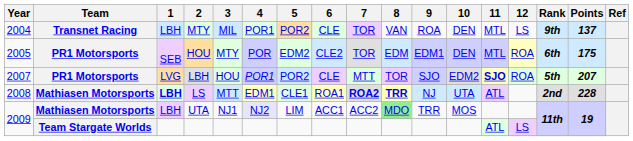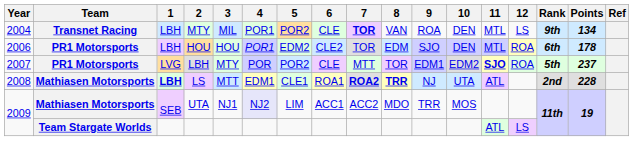(364, 30) normal -> (364, 30) bold
(587, 30) 137 -> (587, 30) 134
(19, 53) 2005 -> (19, 47) 2006
(171, 59) SEB -> (171, 47) LBH
(228, 53) MTY -> (228, 47) HOU
(260, 53) POR -> (260, 47) POR1
(429, 53) EDM1 -> (429, 47) SJO
(587, 53) 175 -> (587, 47) 178
(228, 76) HOU -> (228, 64) MTY
(260, 76) POR1 -> (260, 64) POR
(429, 76) SJO -> (429, 64) EDM1
(587, 76) 207 -> (587, 64) 237
(171, 111) LBH -> (171, 111) SEB
(397, 111) lightgreen background -> (397, 105) no background
